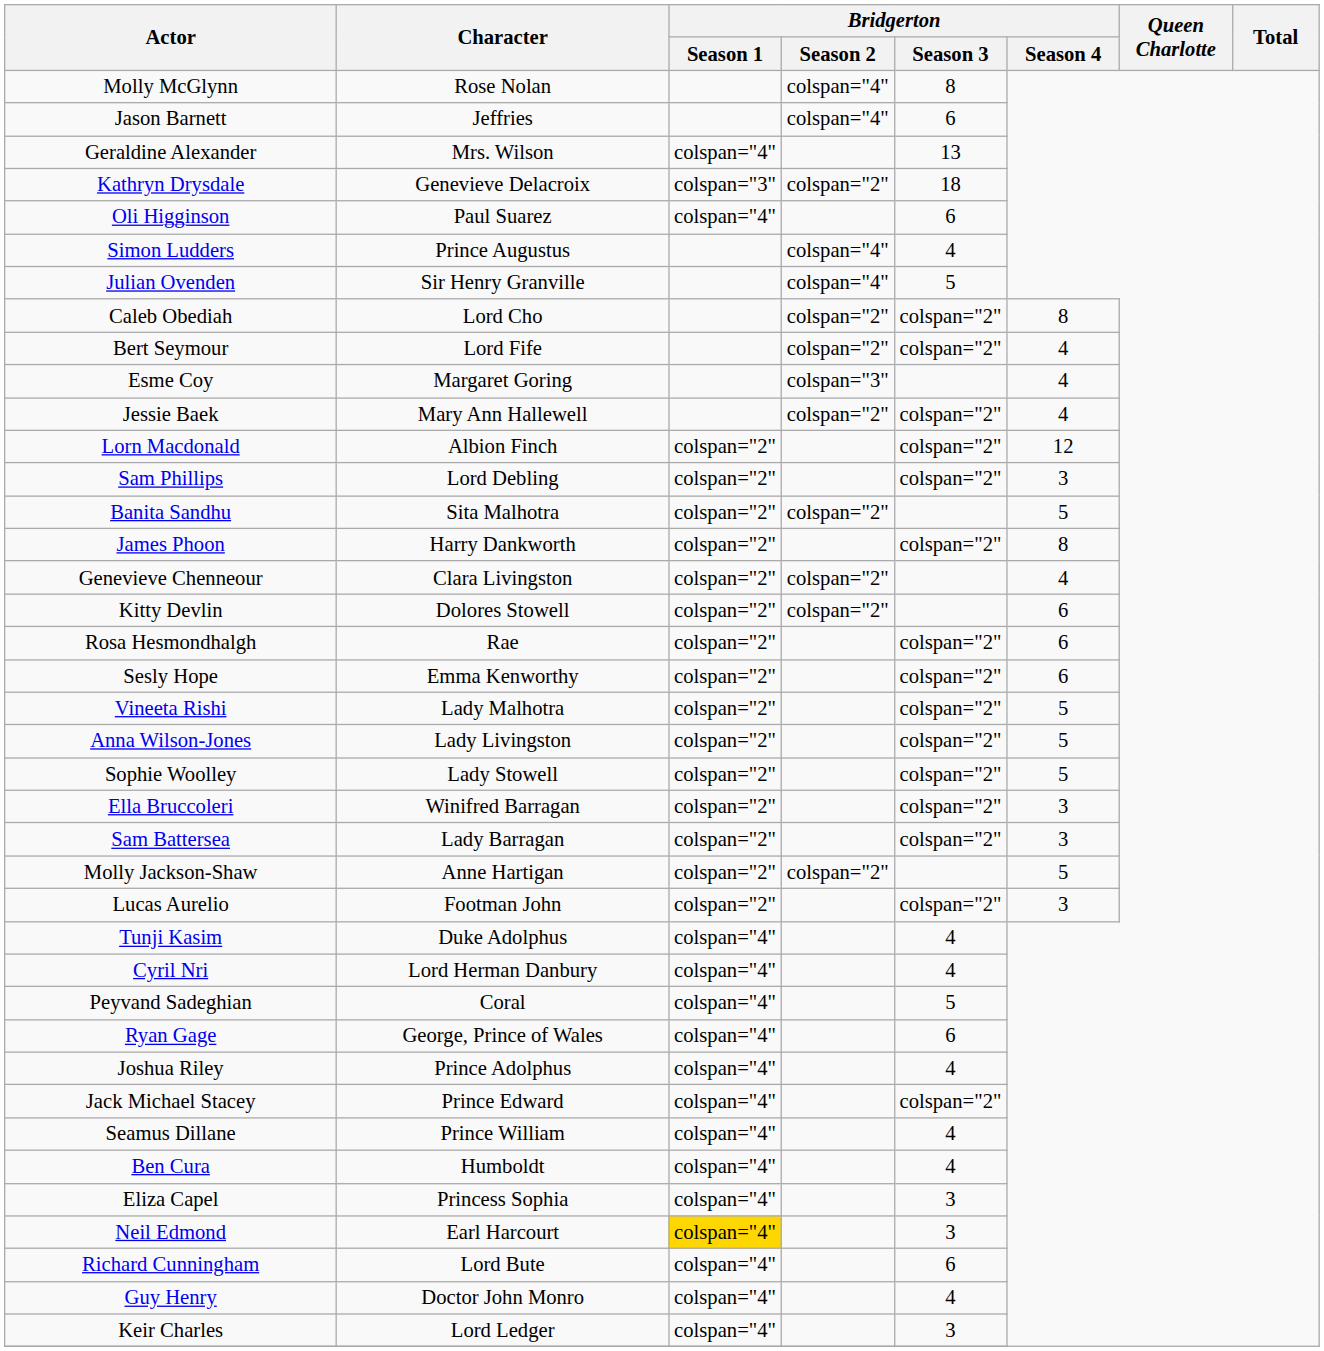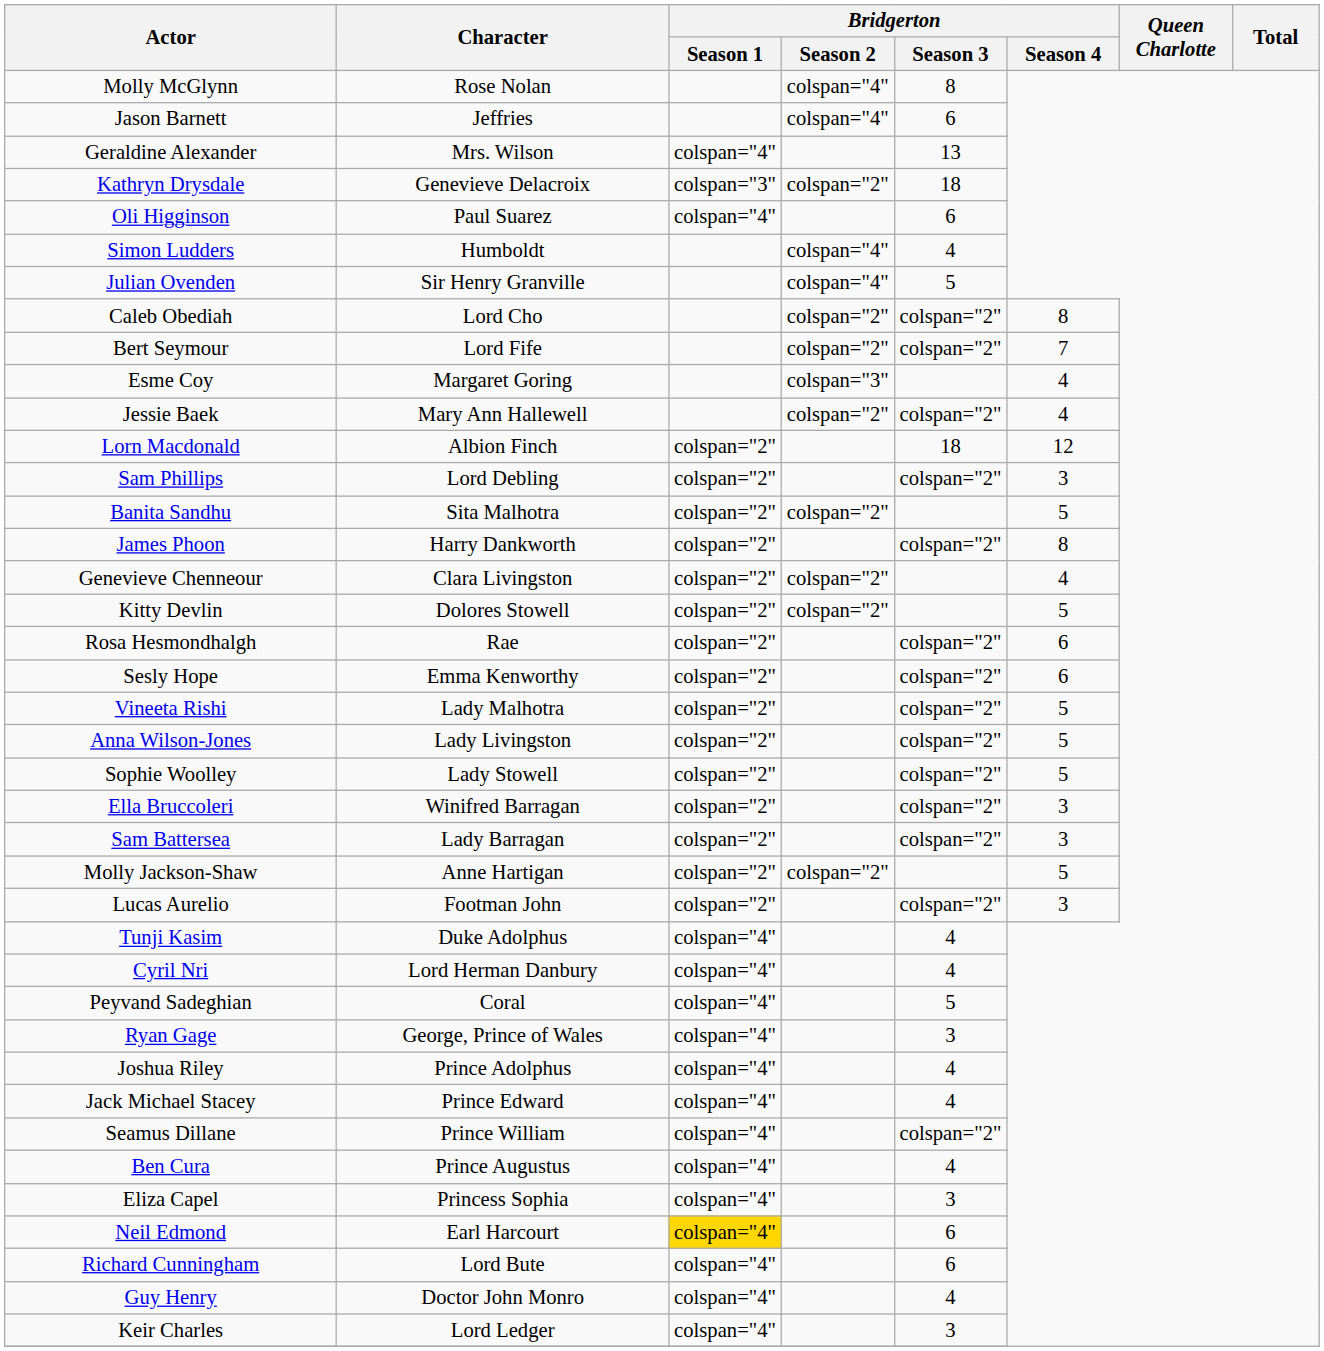(503, 250) Prince Augustus -> (503, 250) Humboldt
(1063, 348) 4 -> (1063, 348) 7
(950, 446) colspan="2" -> (950, 446) 18
(1063, 610) 6 -> (1063, 610) 5
(950, 1035) 6 -> (950, 1035) 3
(950, 1101) colspan="2" -> (950, 1101) 4
(950, 1133) 4 -> (950, 1133) colspan="2"
(503, 1166) Humboldt -> (503, 1166) Prince Augustus
(950, 1232) 3 -> (950, 1232) 6
